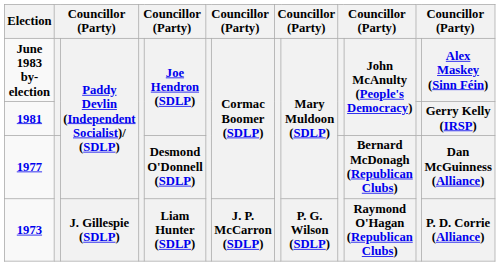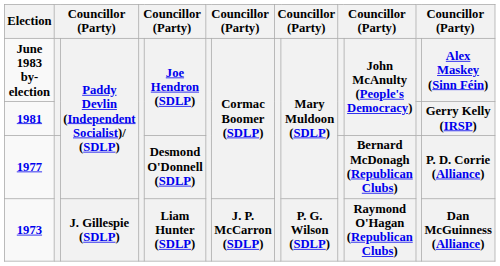(458, 167) Dan McGuinness (Alliance) -> (458, 167) P. D. Corrie (Alliance)
(458, 229) P. D. Corrie (Alliance) -> (458, 229) Dan McGuinness (Alliance)
